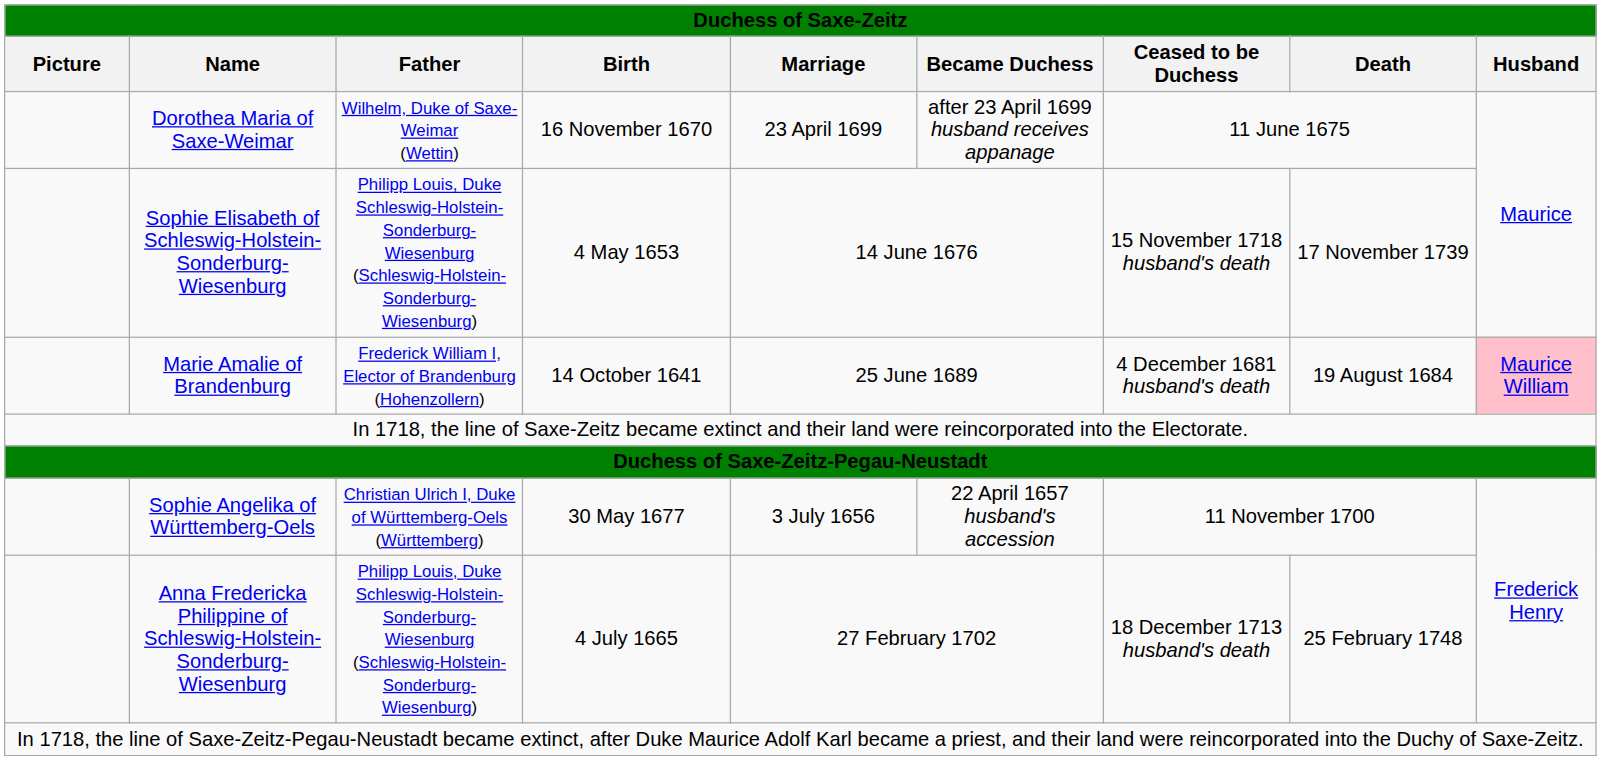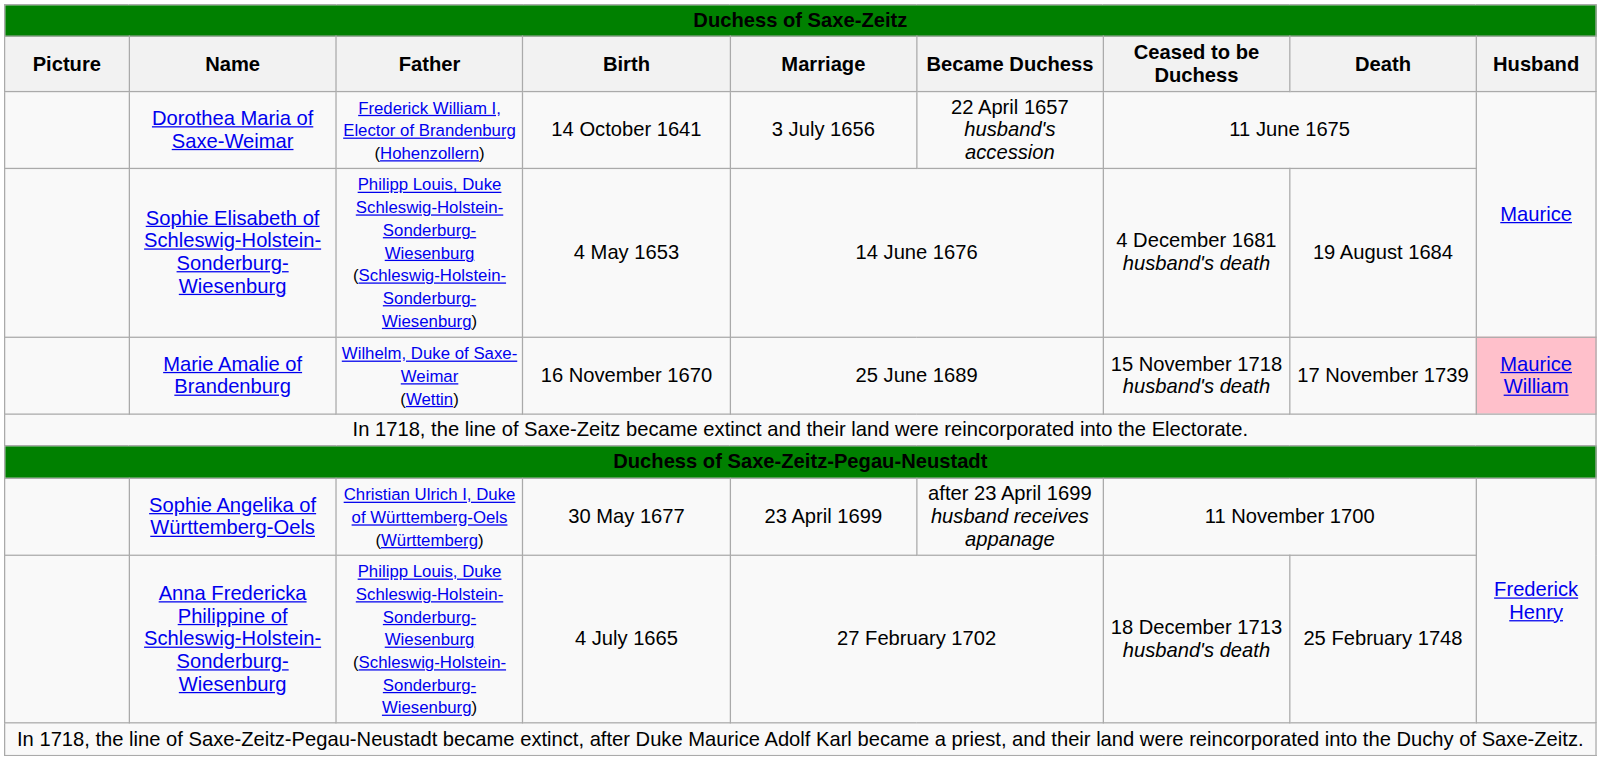(430, 131) Wilhelm, Duke of Saxe-Weimar (Wettin) -> (430, 131) Frederick William I, Elector of Brandenburg (Hohenzollern)
(626, 129) 16 November 1670 -> (626, 129) 14 October 1641
(823, 129) 23 April 1699 -> (823, 129) 3 July 1656
(1010, 129) after 23 April 1699 husband receives appanage -> (1010, 129) 22 April 1657 husband's accession
(1196, 252) 15 November 1718 husband's death -> (1196, 252) 4 December 1681 husband's death
(1383, 252) 17 November 1739 -> (1383, 252) 19 August 1684
(430, 376) Frederick William I, Elector of Brandenburg (Hohenzollern) -> (430, 376) Wilhelm, Duke of Saxe-Weimar (Wettin)
(626, 375) 14 October 1641 -> (626, 375) 16 November 1670
(1196, 375) 4 December 1681 husband's death -> (1196, 375) 15 November 1718 husband's death
(1383, 375) 19 August 1684 -> (1383, 375) 17 November 1739
(823, 516) 3 July 1656 -> (823, 516) 23 April 1699
(1010, 516) 22 April 1657 husband's accession -> (1010, 516) after 23 April 1699 husband receives appanage
